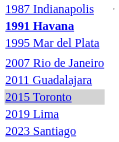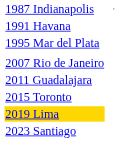(40, 26) bold -> (38, 26) normal
(38, 97) lightgrey background -> (38, 97) no background
(32, 114) no background -> (32, 114) gold background
